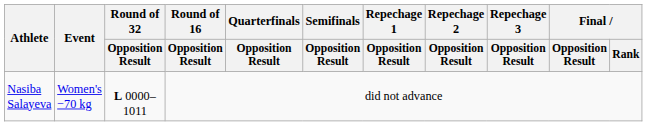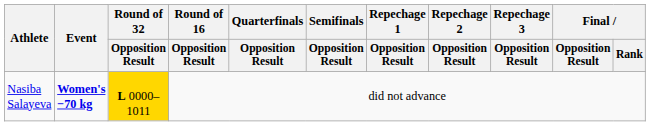(80, 96) normal -> (81, 96) bold
(135, 103) no background -> (138, 103) gold background
